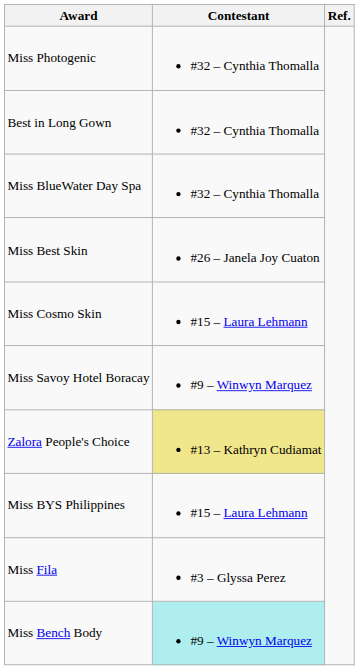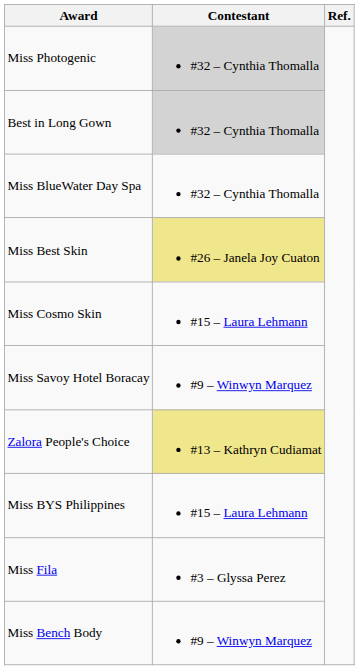(239, 66) no background -> (239, 66) lightgrey background
(239, 130) no background -> (239, 130) lightgrey background
(239, 258) no background -> (239, 258) khaki background
(239, 641) paleturquoise background -> (239, 641) no background
